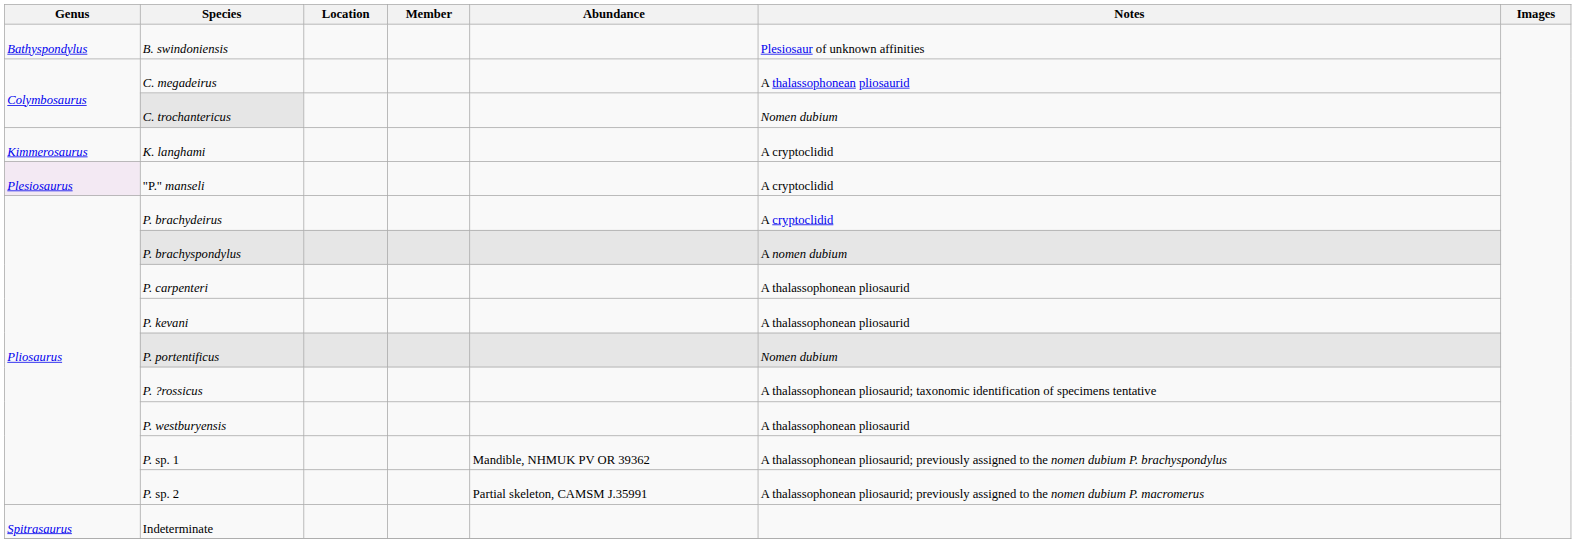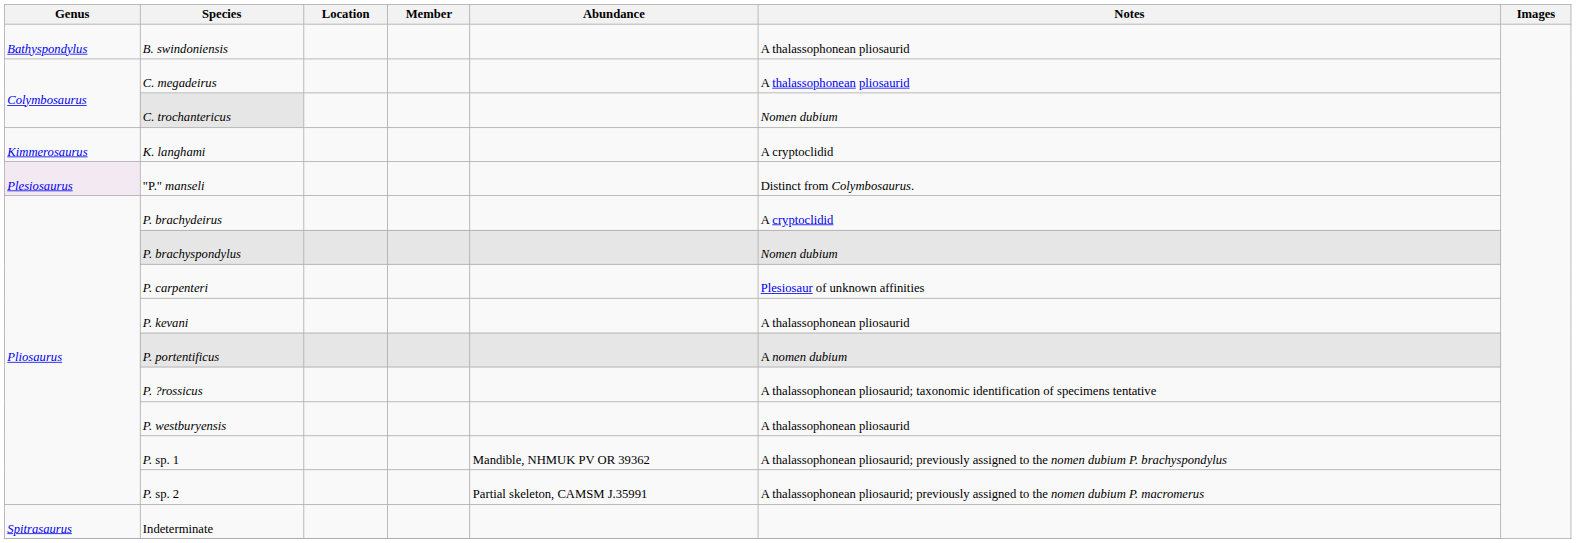(843, 48) Plesiosaur of unknown affinities -> (835, 48) A thalassophonean pliosaurid
(797, 185) A cryptoclidid -> (837, 185) Distinct from Colymbosaurus.
(804, 254) A nomen dubium -> (799, 254) Nomen dubium
(835, 288) A thalassophonean pliosaurid -> (843, 288) Plesiosaur of unknown affinities
(799, 357) Nomen dubium -> (804, 357) A nomen dubium
